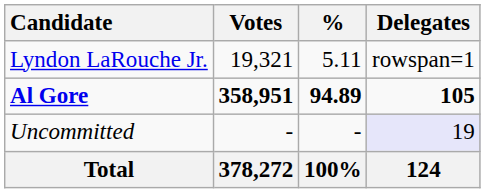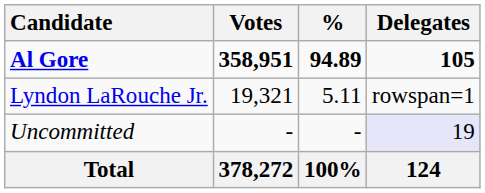rows swapped: (49, 95) <-> (109, 59)
